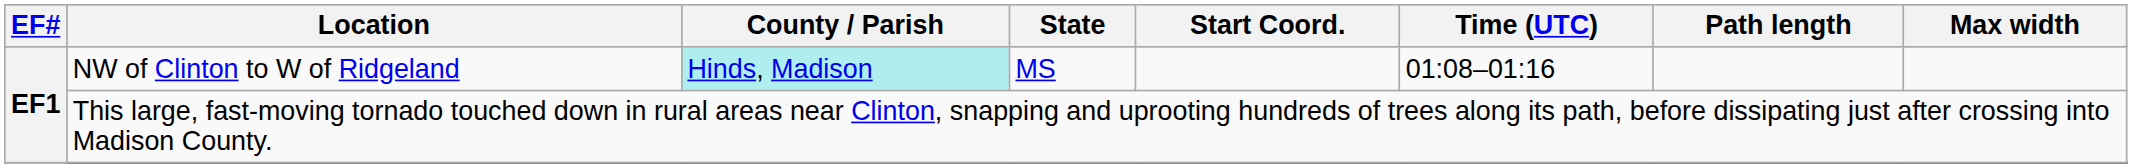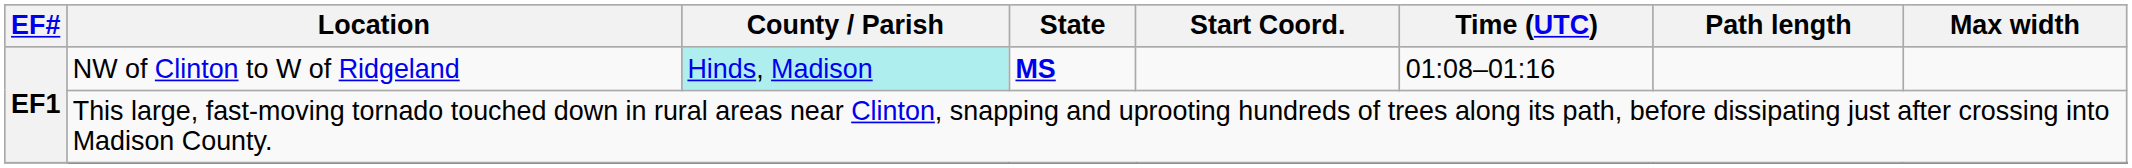(1036, 68) normal -> (1036, 68) bold
